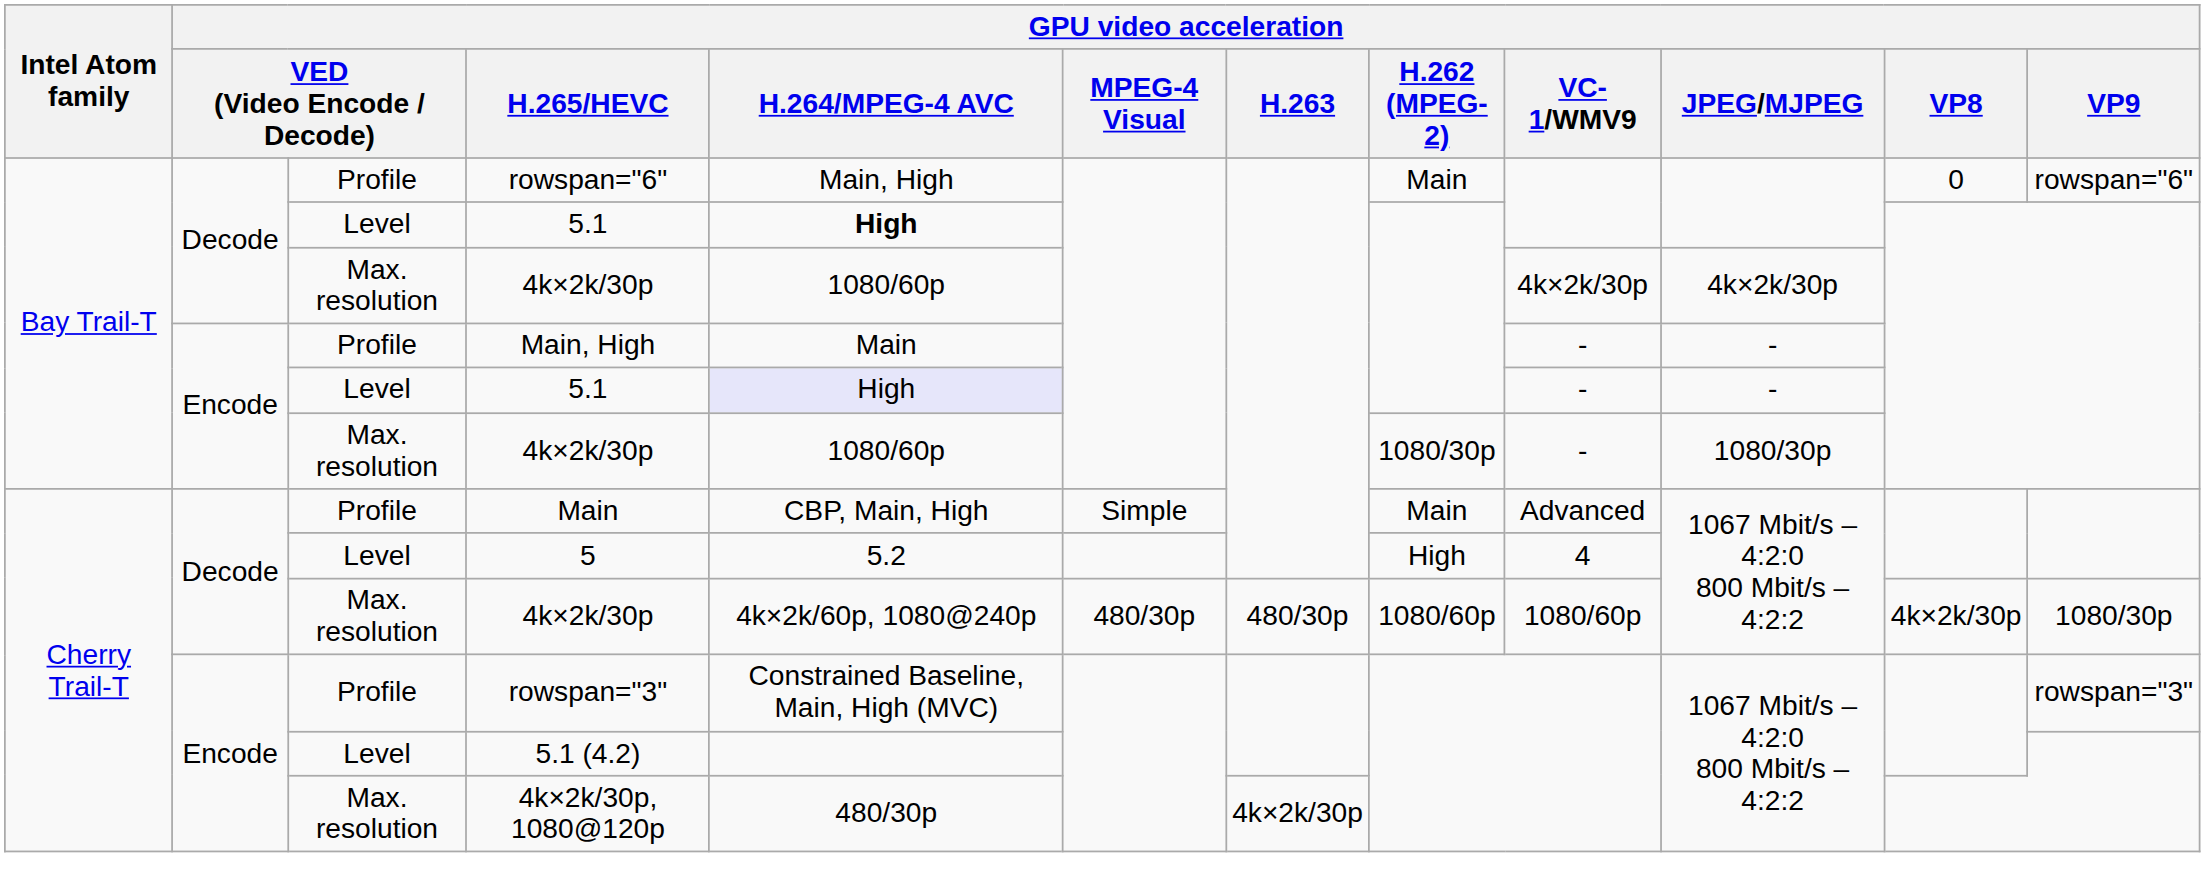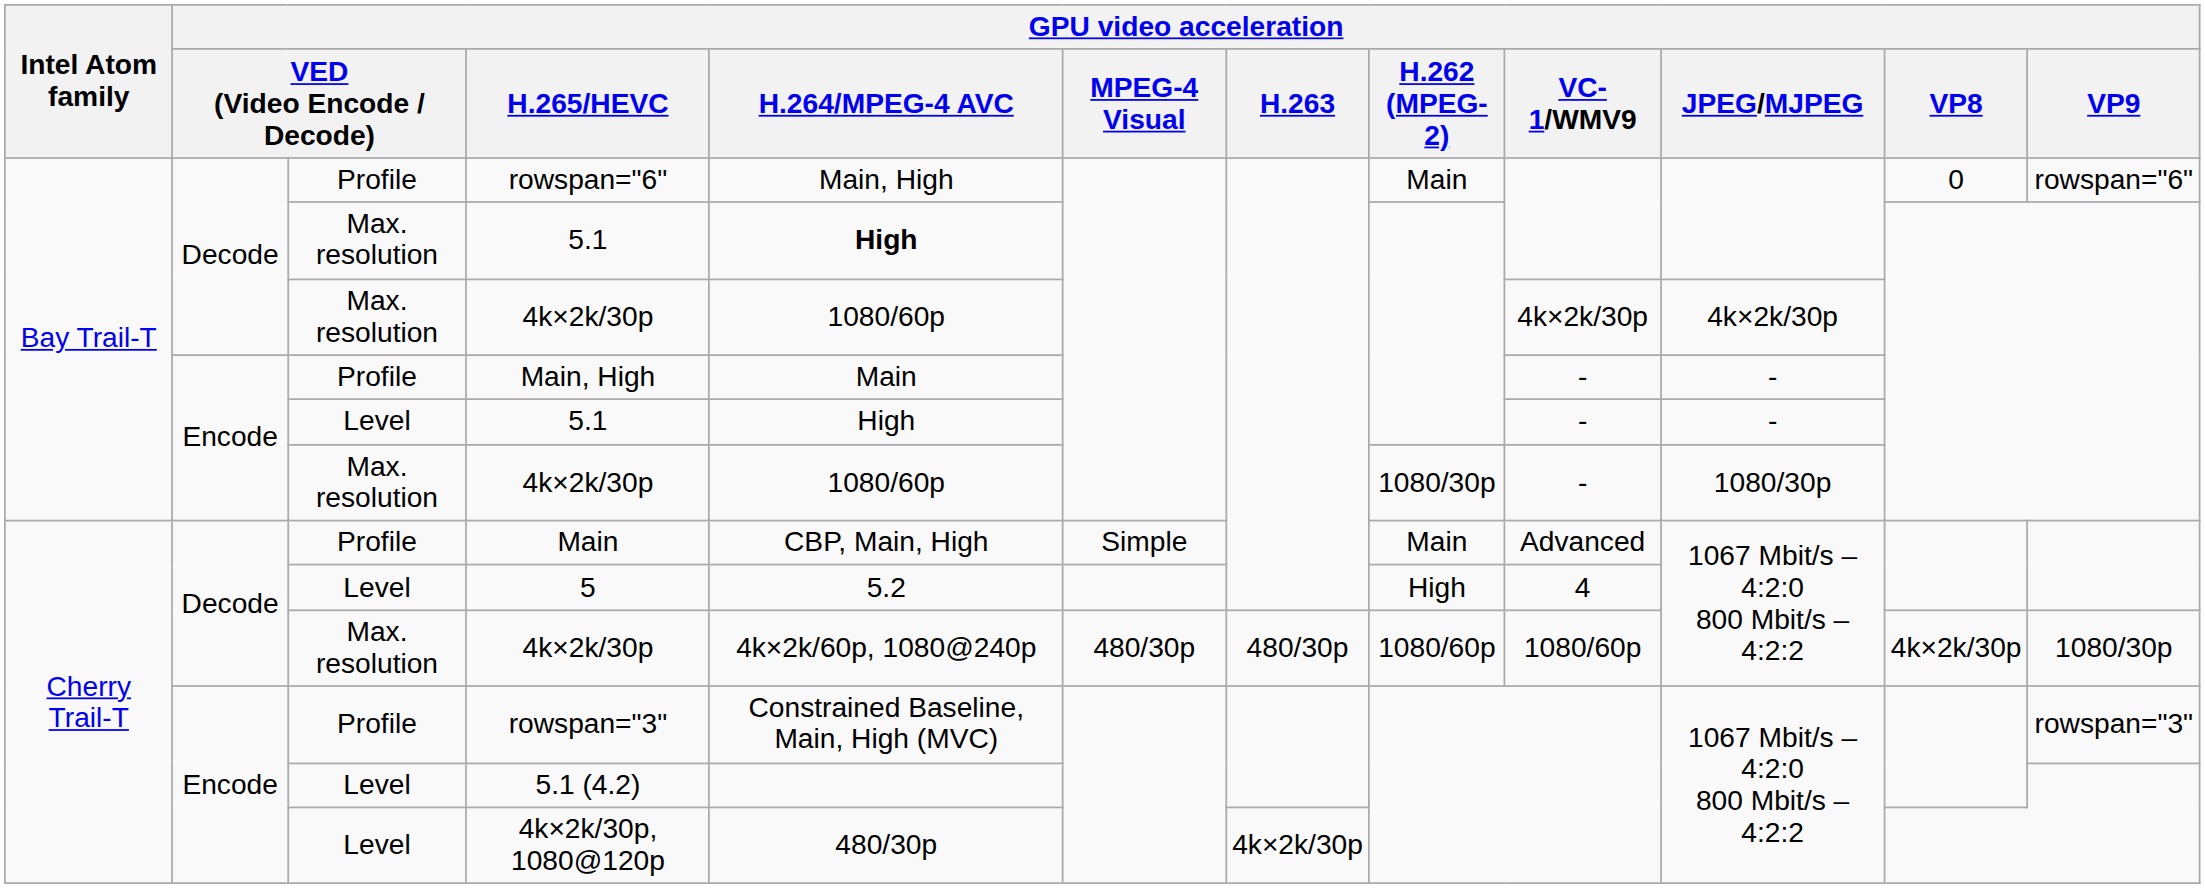(377, 224) Level -> (377, 240) Max. resolution
(886, 389) lavender background -> (886, 421) no background
(377, 813) Max. resolution -> (377, 845) Level
